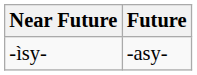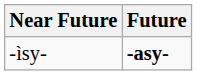(147, 53) normal -> (148, 53) bold
